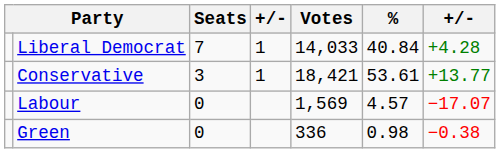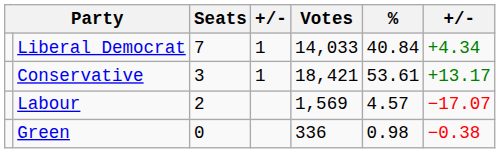(454, 48) +4.28 -> (454, 48) +4.34
(459, 76) +13.77 -> (459, 76) +13.17
(199, 105) 0 -> (199, 105) 2
